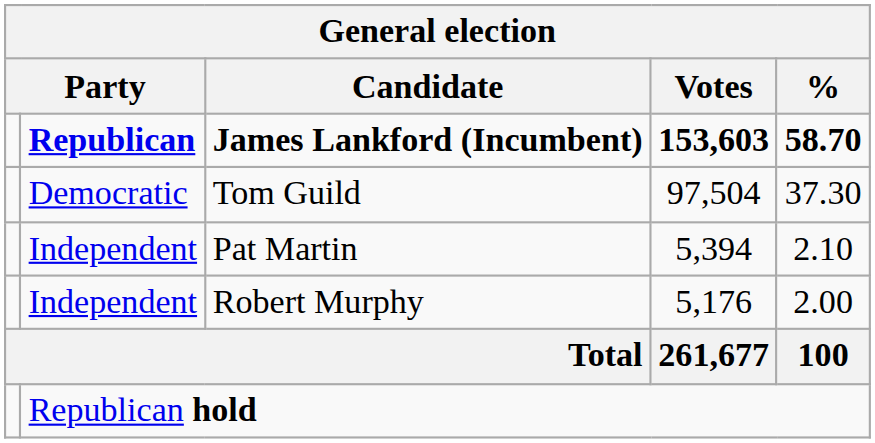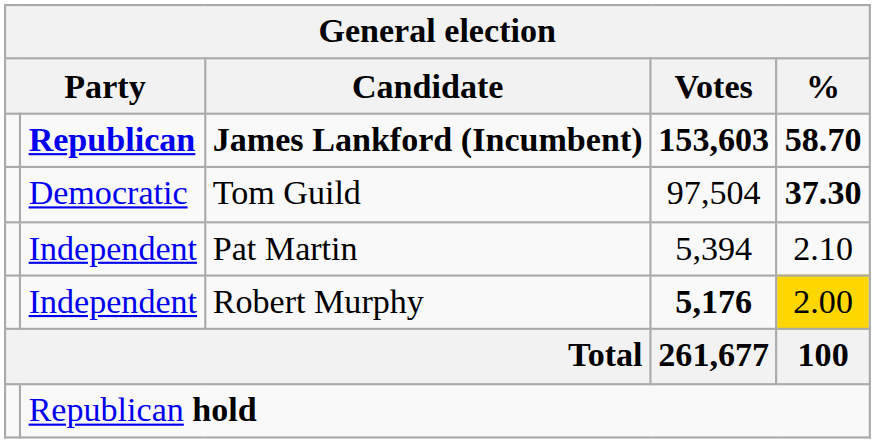(823, 193) normal -> (823, 193) bold
(714, 301) normal -> (714, 301) bold
(823, 301) no background -> (823, 301) gold background
